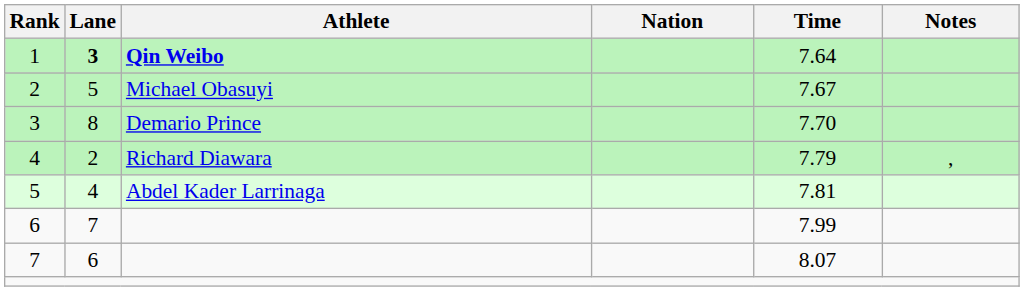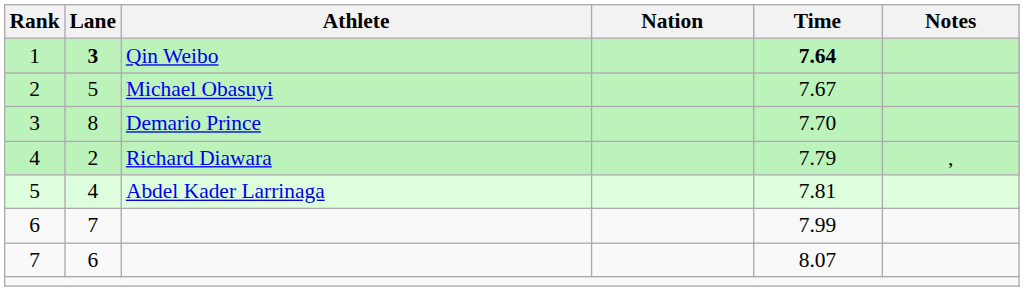(175, 55) bold -> (172, 55) normal
(817, 55) normal -> (817, 55) bold
